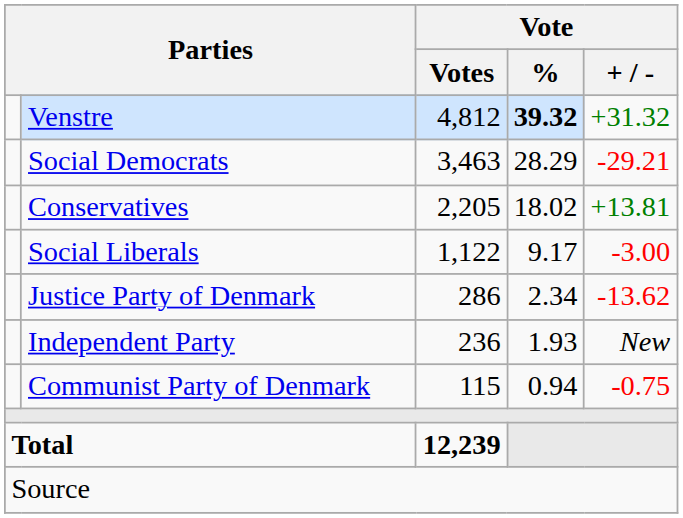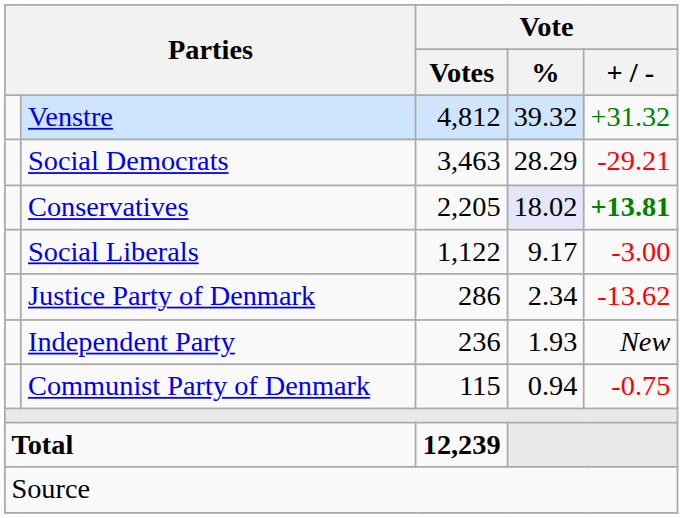(546, 116) bold -> (546, 116) normal
(546, 206) no background -> (546, 206) lavender background
(630, 206) normal -> (630, 206) bold
